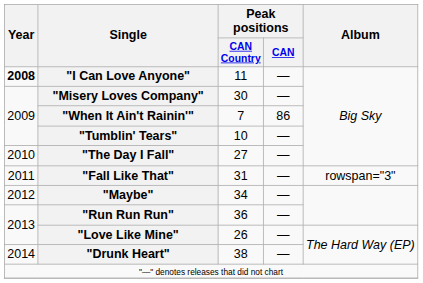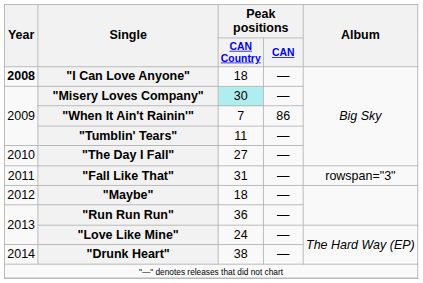(241, 76) 11 -> (241, 76) 18
(241, 96) no background -> (241, 96) paleturquoise background
(241, 135) 10 -> (241, 135) 11
(241, 195) 34 -> (241, 195) 18
(241, 234) 26 -> (241, 234) 24
